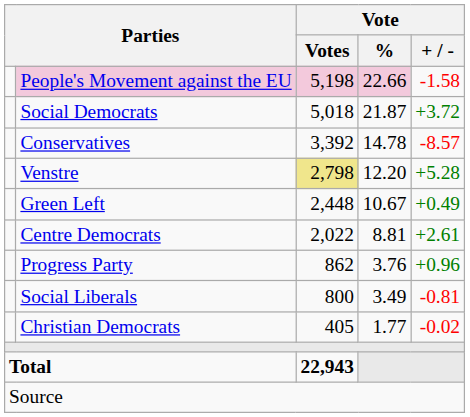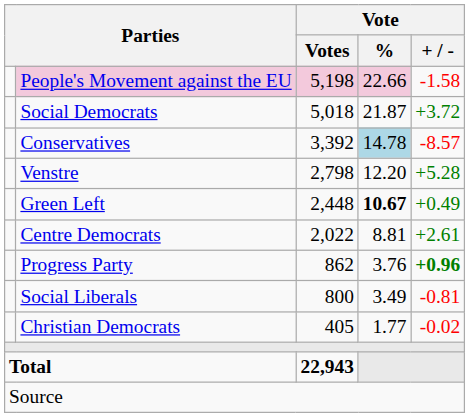(385, 142) no background -> (385, 142) lightblue background
(332, 173) khaki background -> (332, 173) no background
(385, 204) normal -> (385, 204) bold
(438, 265) normal -> (438, 265) bold
